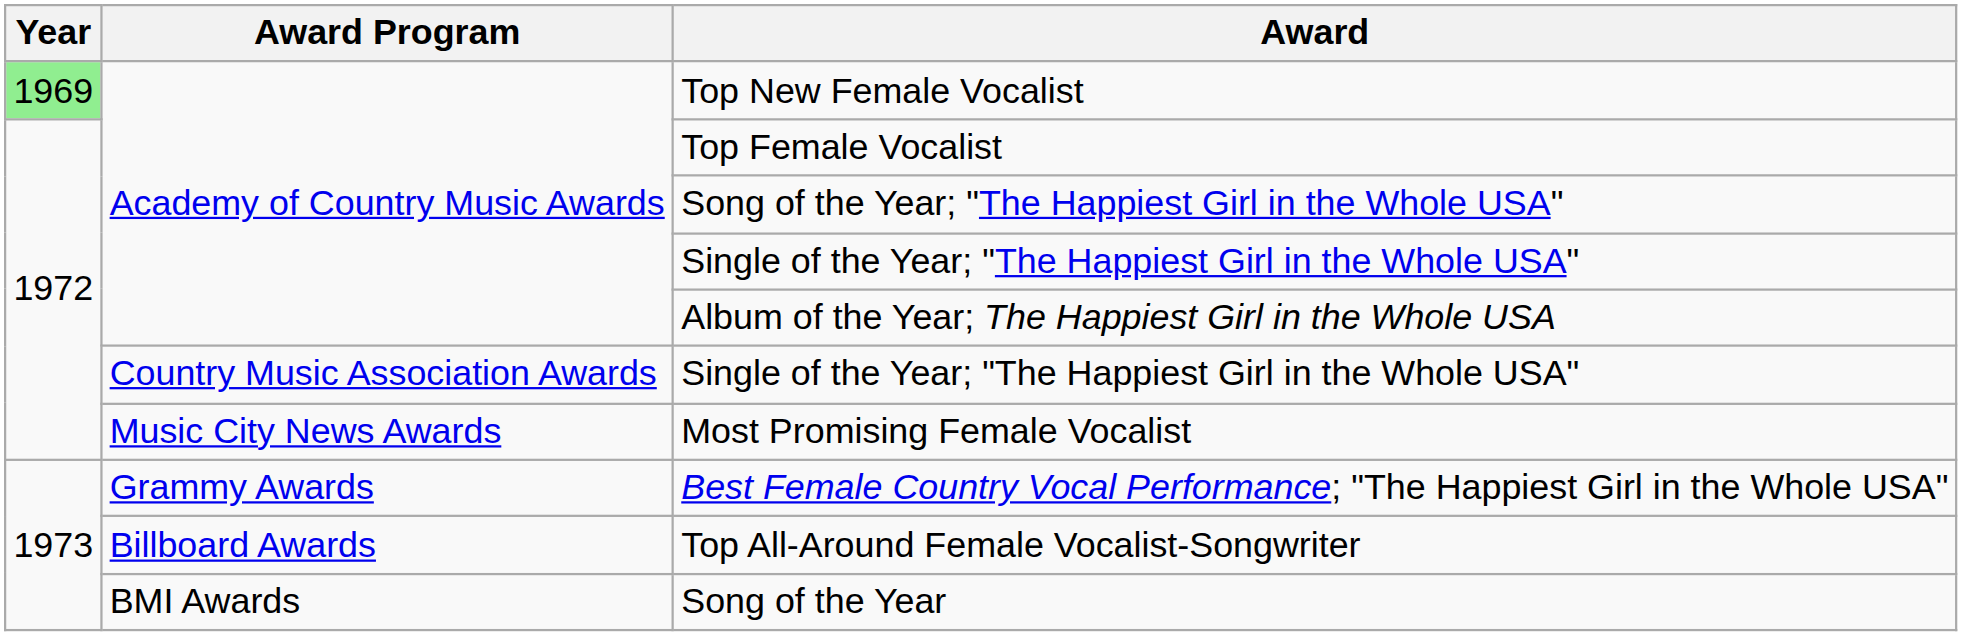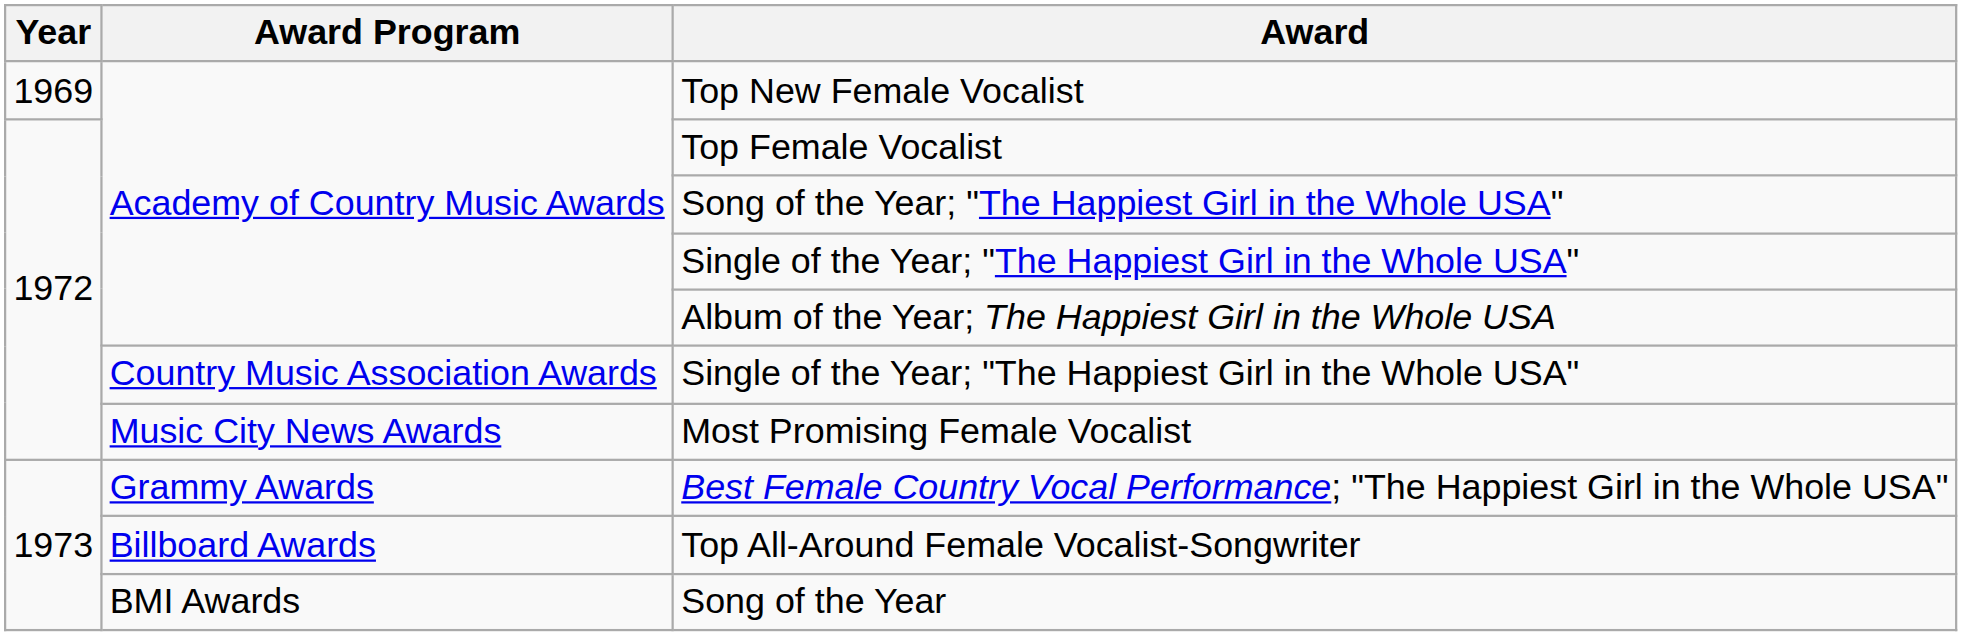(53, 89) lightgreen background -> (53, 89) no background
